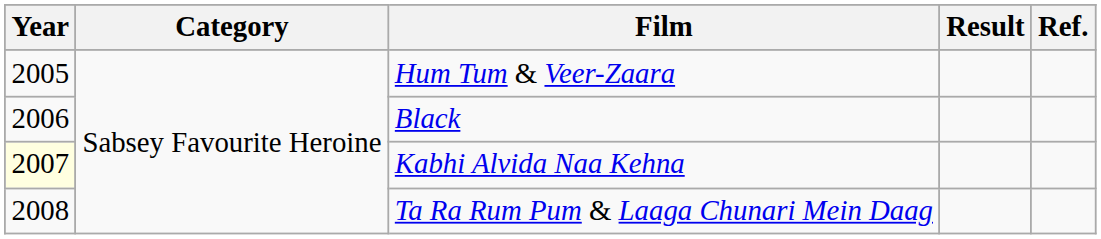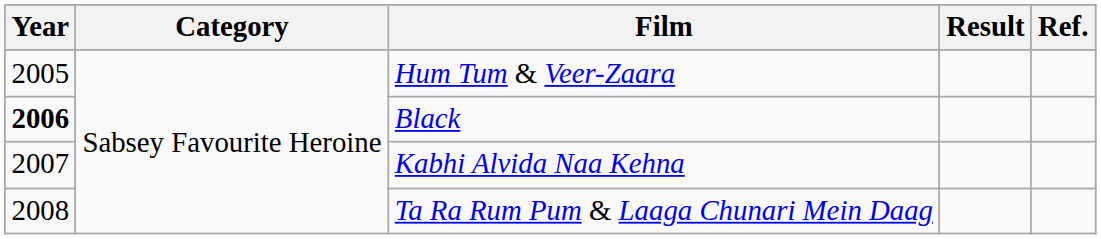(40, 118) normal -> (40, 118) bold
(40, 164) lightyellow background -> (40, 164) no background
